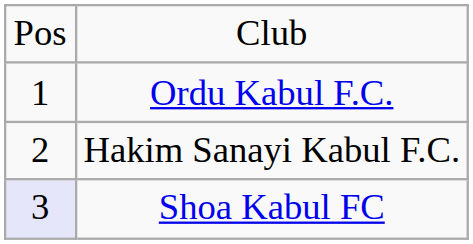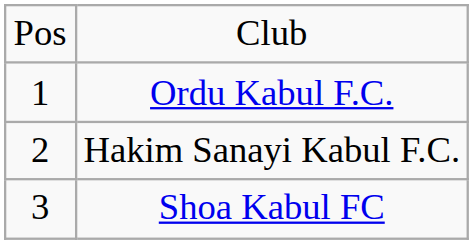(40, 207) lavender background -> (40, 207) no background
